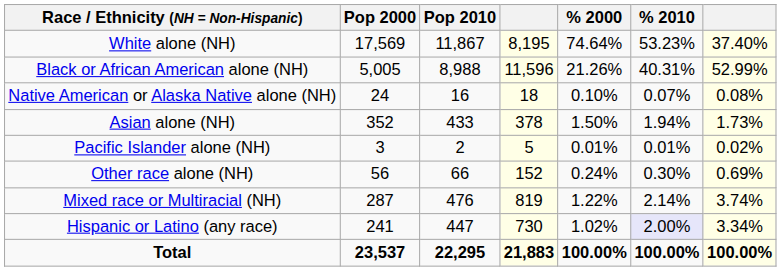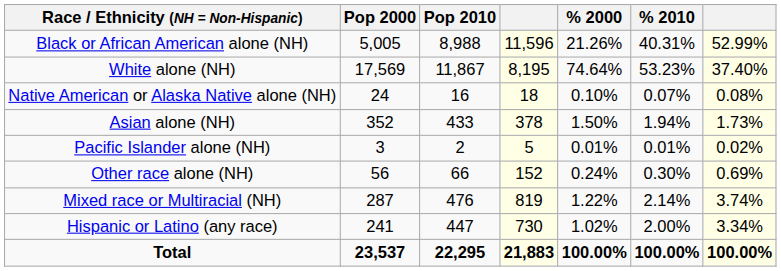rows swapped: (172, 43) <-> (172, 69)
(667, 226) lavender background -> (667, 226) no background
